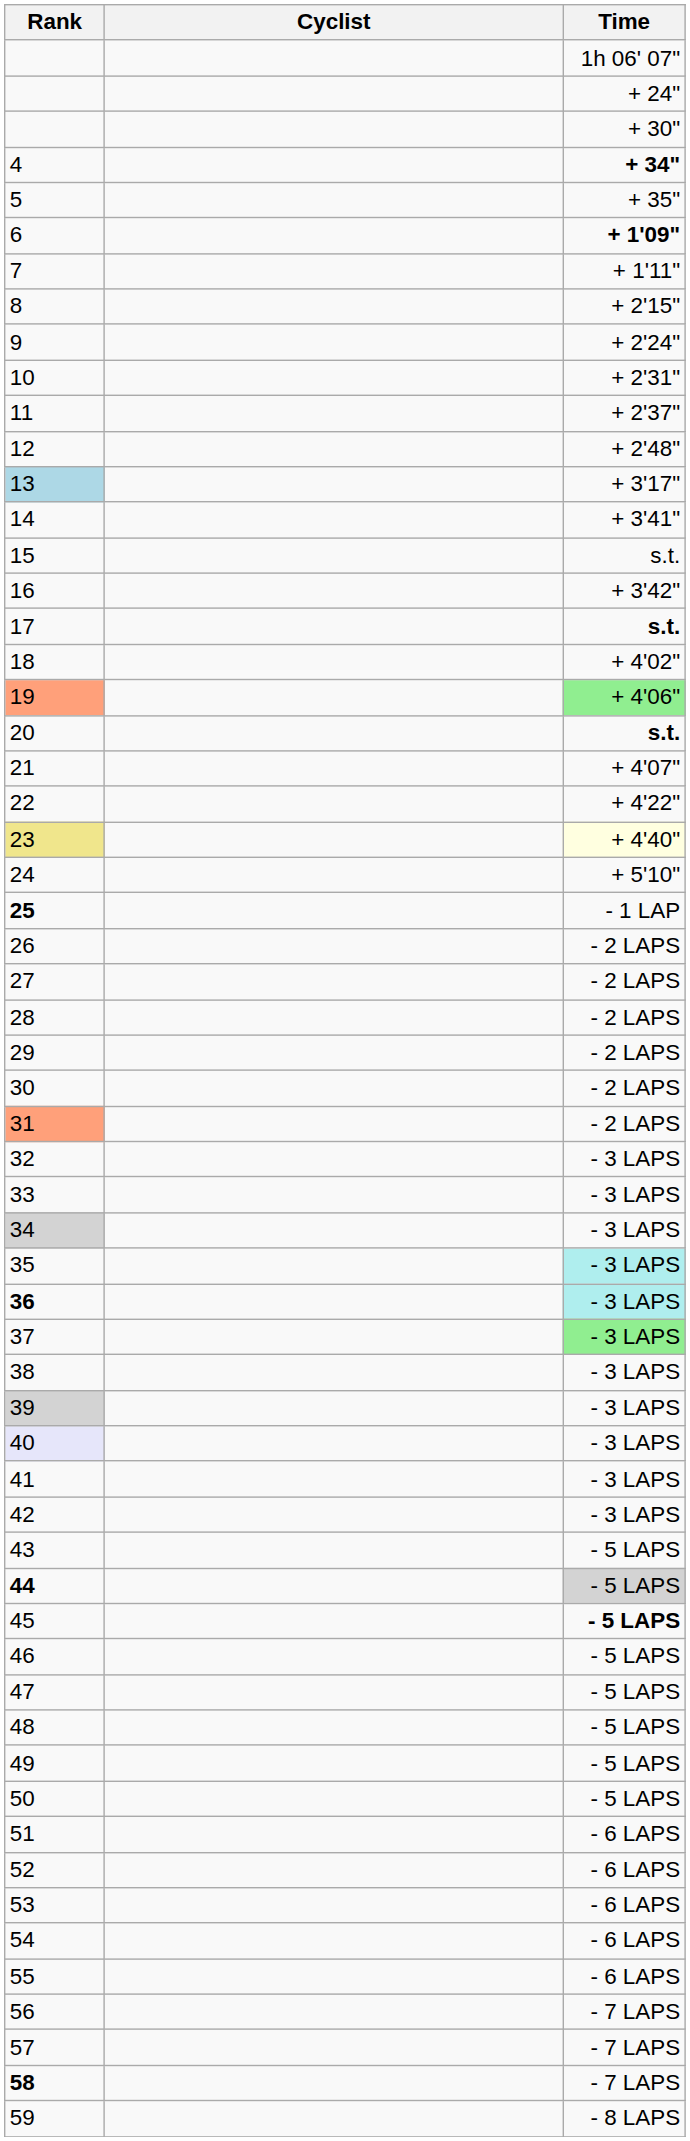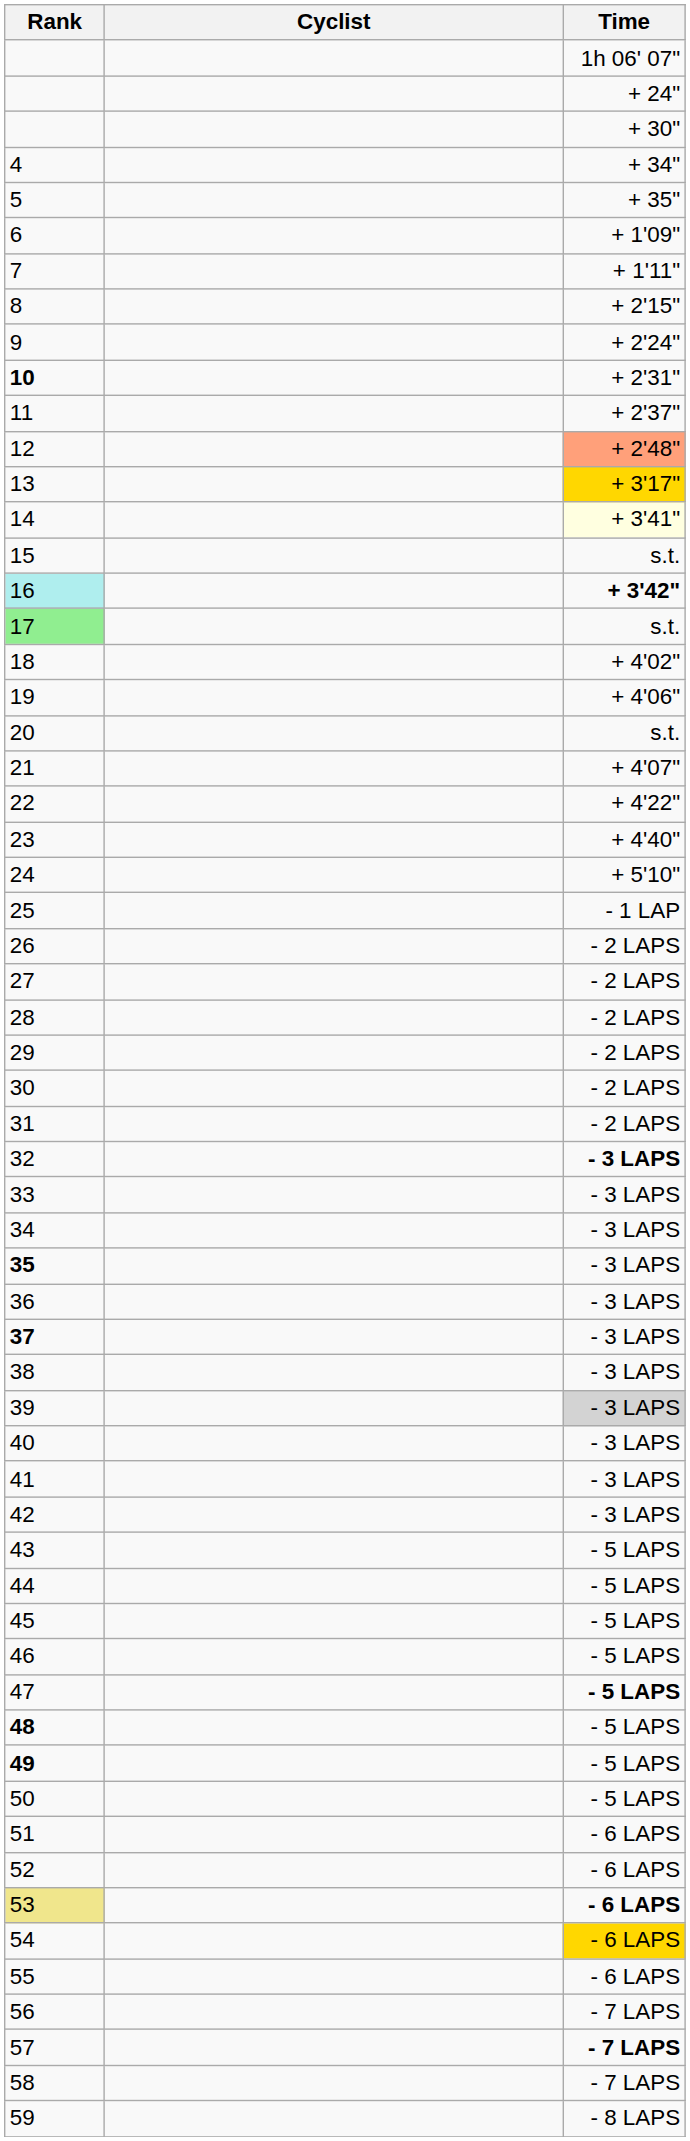(653, 164) bold -> (654, 164) normal
(644, 235) bold -> (646, 235) normal
(22, 377) normal -> (22, 377) bold
(646, 448) no background -> (646, 448) lightsalmon background
(22, 484) lightblue background -> (22, 484) no background
(646, 484) no background -> (646, 484) gold background
(646, 519) no background -> (646, 519) lightyellow background
(22, 590) no background -> (22, 590) paleturquoise background
(646, 590) normal -> (644, 590) bold
(22, 626) no background -> (22, 626) lightgreen background
(664, 626) bold -> (665, 626) normal
(22, 697) lightsalmon background -> (22, 697) no background
(646, 697) lightgreen background -> (646, 697) no background
(664, 732) bold -> (665, 732) normal
(22, 839) khaki background -> (22, 839) no background
(646, 839) lightyellow background -> (646, 839) no background
(22, 910) bold -> (22, 910) normal
(22, 1123) lightsalmon background -> (22, 1123) no background
(635, 1159) normal -> (634, 1159) bold
(22, 1230) lightgrey background -> (22, 1230) no background
(22, 1265) normal -> (22, 1265) bold
(635, 1265) paleturquoise background -> (635, 1265) no background
(22, 1301) bold -> (22, 1301) normal
(635, 1301) paleturquoise background -> (635, 1301) no background
(22, 1336) normal -> (22, 1336) bold
(635, 1336) lightgreen background -> (635, 1336) no background
(22, 1407) lightgrey background -> (22, 1407) no background
(635, 1407) no background -> (635, 1407) lightgrey background
(22, 1443) lavender background -> (22, 1443) no background
(22, 1585) bold -> (22, 1585) normal
(635, 1585) lightgrey background -> (635, 1585) no background
(634, 1620) bold -> (635, 1620) normal
(635, 1691) normal -> (634, 1691) bold
(22, 1727) normal -> (22, 1727) bold
(22, 1762) normal -> (22, 1762) bold
(22, 1905) no background -> (22, 1905) khaki background
(635, 1905) normal -> (634, 1905) bold
(635, 1940) no background -> (635, 1940) gold background
(635, 2047) normal -> (634, 2047) bold
(22, 2082) bold -> (22, 2082) normal
